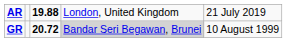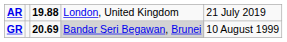(45, 29) 20.72 -> (45, 29) 20.69
